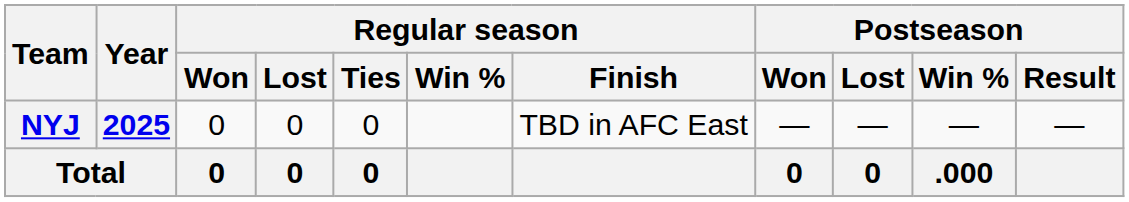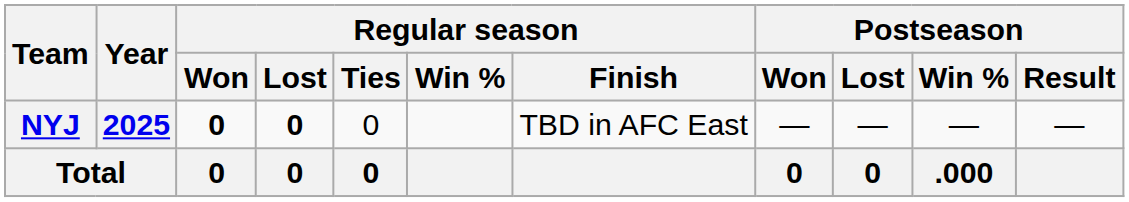(217, 125) normal -> (217, 125) bold
(295, 125) normal -> (295, 125) bold
